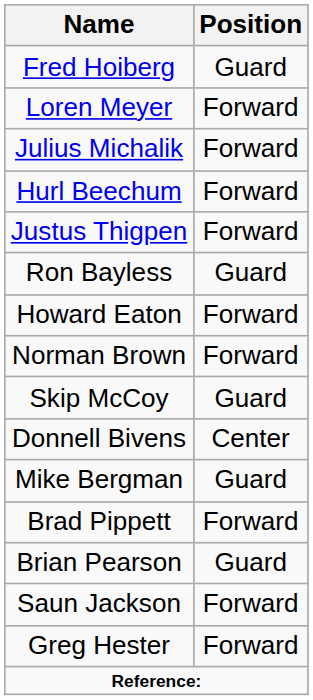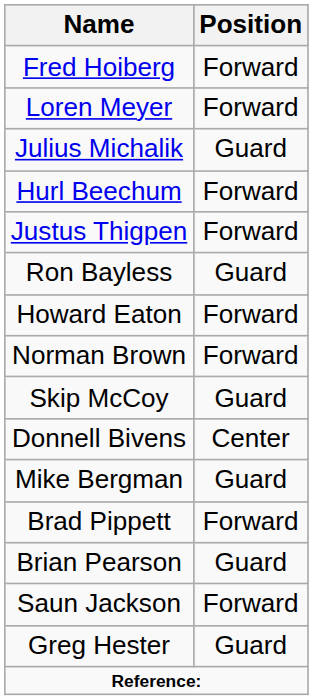(251, 66) Guard -> (251, 66) Forward
(251, 149) Forward -> (251, 149) Guard
(251, 645) Forward -> (251, 645) Guard
